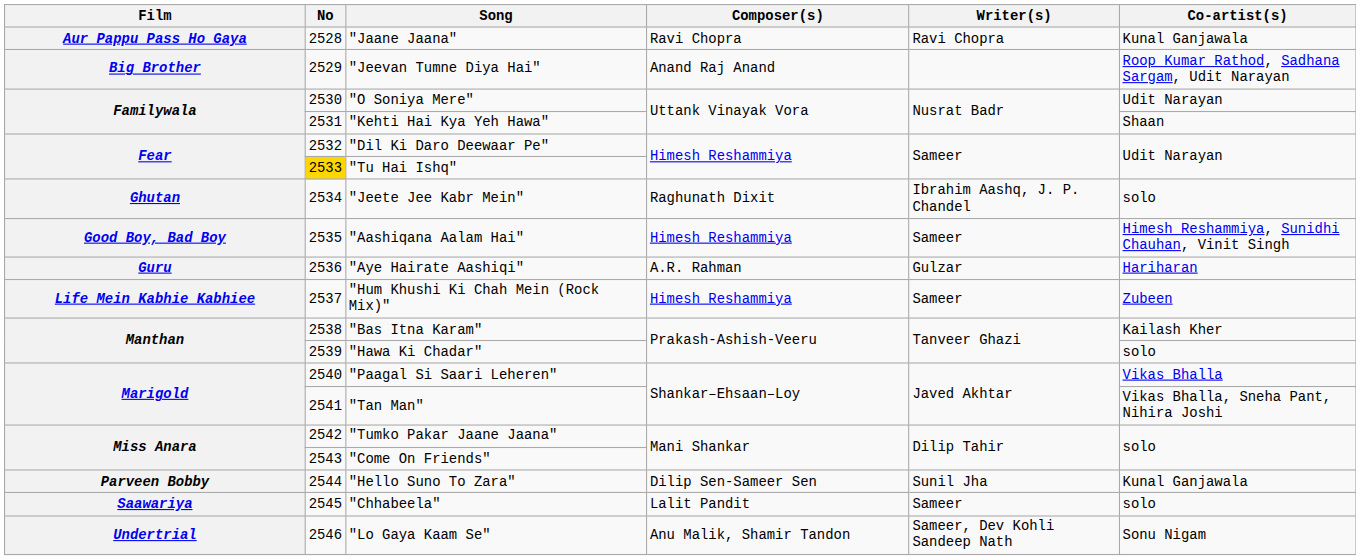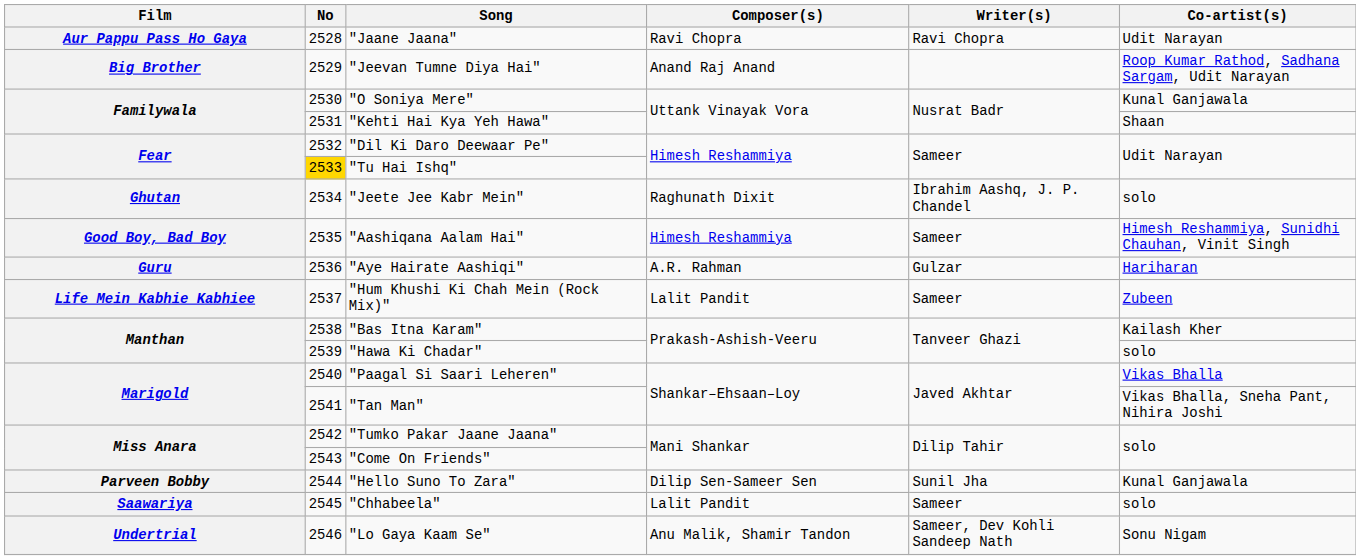(1185, 39) Kunal Ganjawala -> (1173, 39) Udit Narayan
(1173, 100) Udit Narayan -> (1185, 100) Kunal Ganjawala
(721, 299) Himesh Reshammiya -> (700, 299) Lalit Pandit
